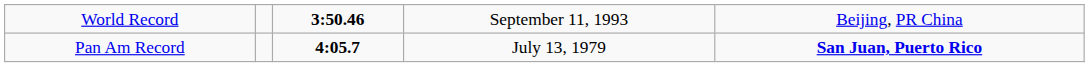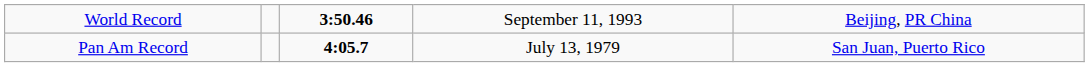(899, 47) bold -> (908, 47) normal
